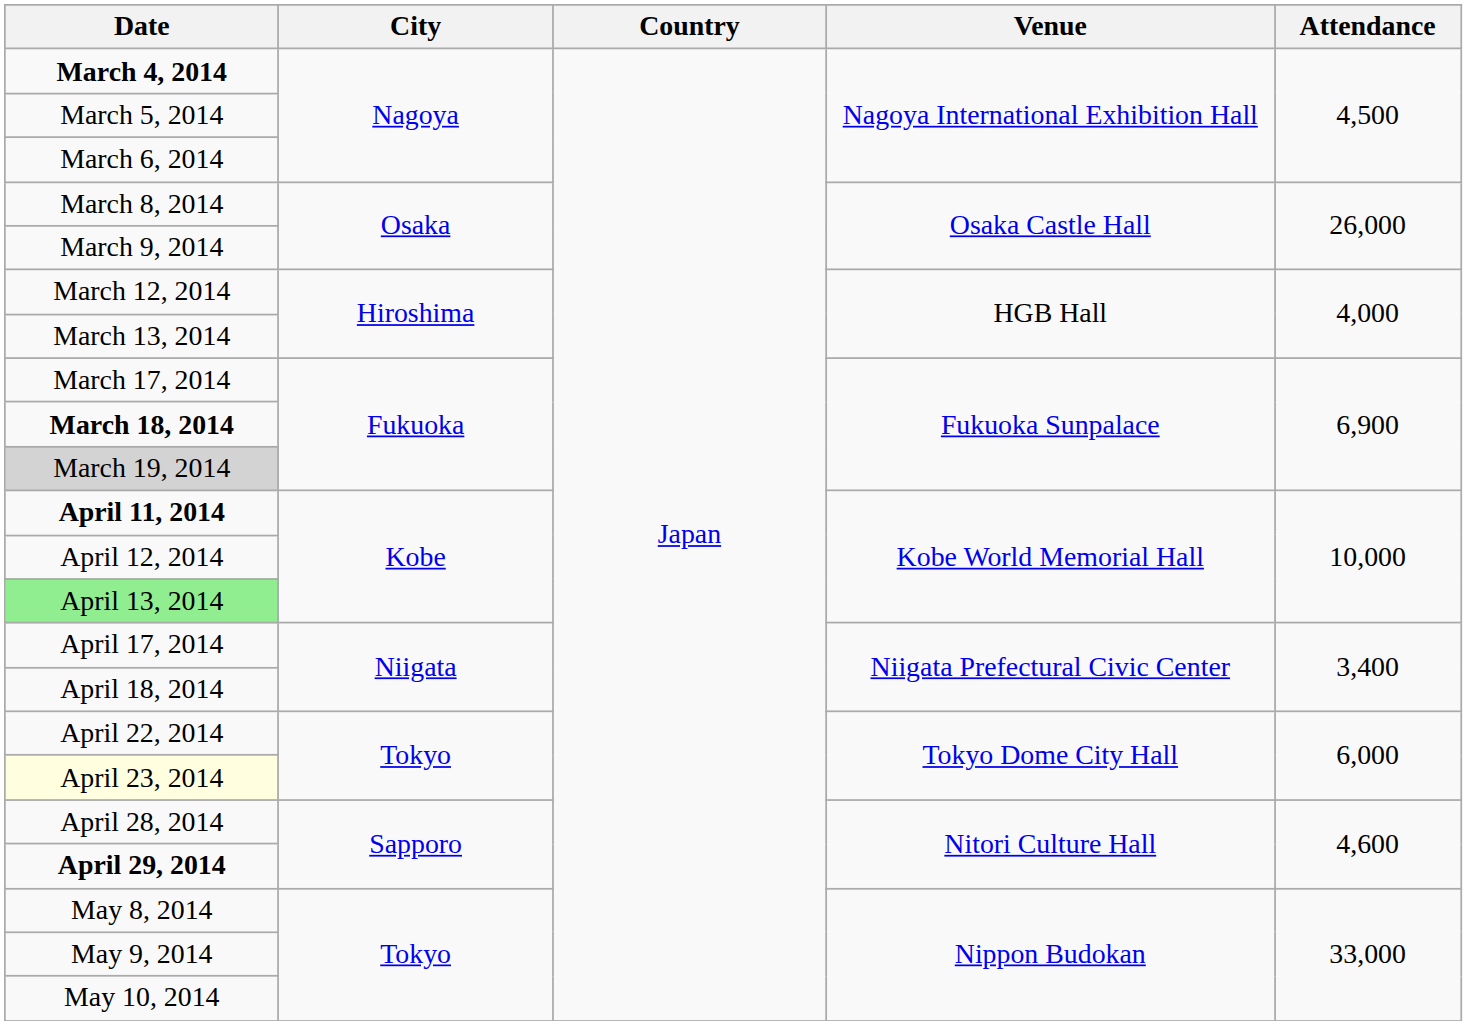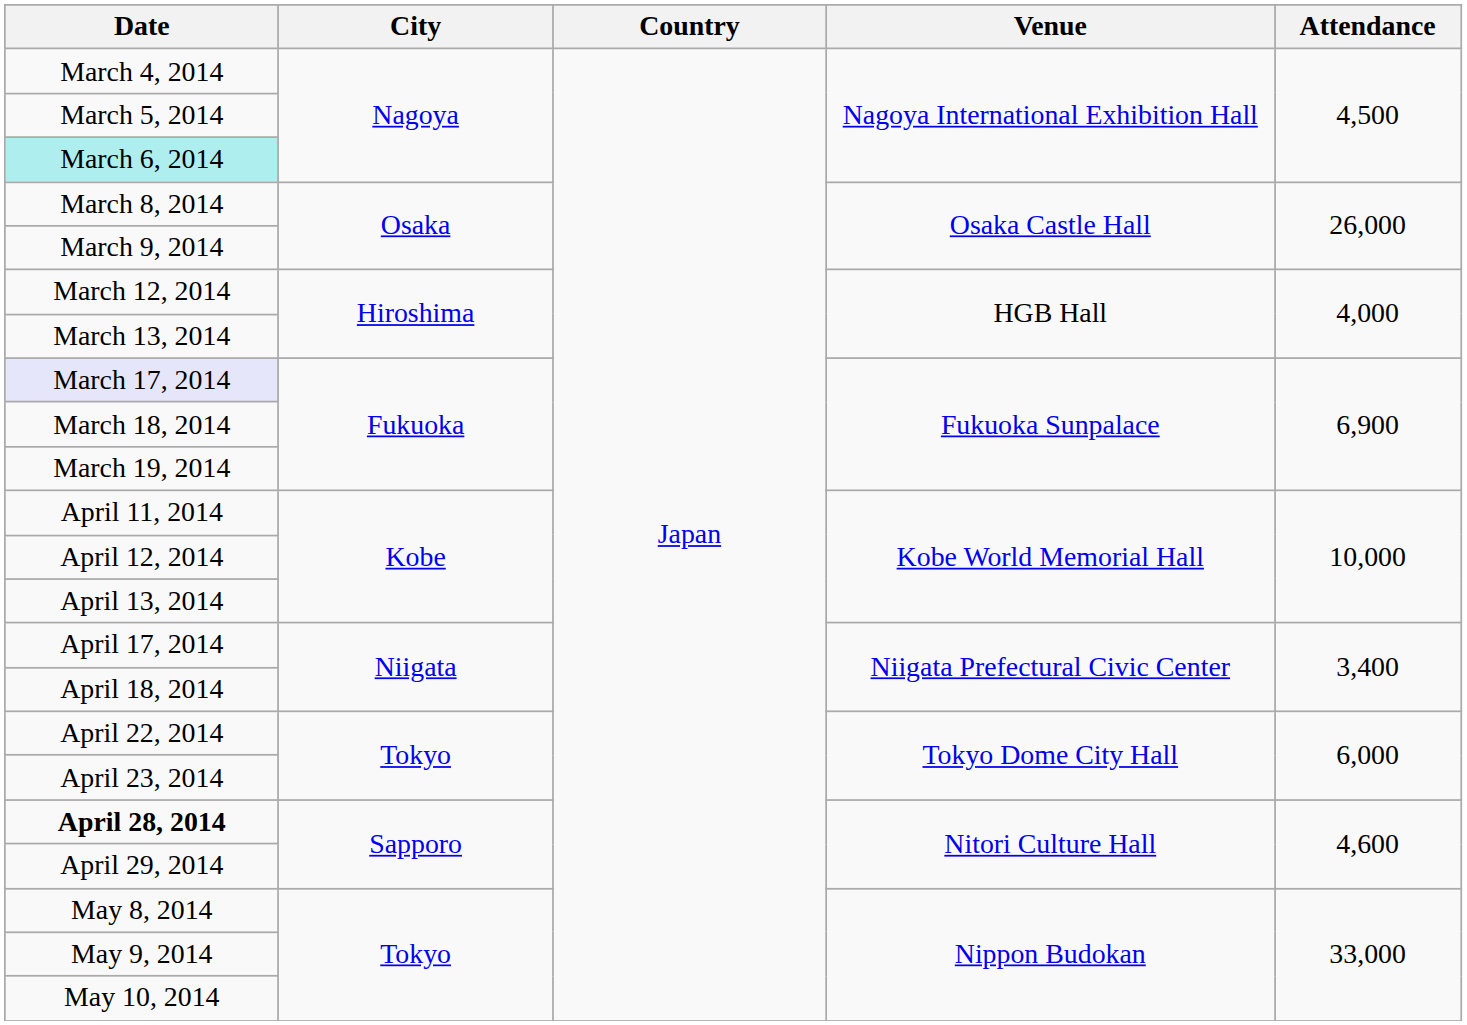(142, 70) bold -> (142, 70) normal
(142, 159) no background -> (142, 159) paleturquoise background
(142, 379) no background -> (142, 379) lavender background
(142, 423) bold -> (142, 423) normal
(142, 468) lightgrey background -> (142, 468) no background
(142, 512) bold -> (142, 512) normal
(142, 600) lightgreen background -> (142, 600) no background
(142, 777) lightyellow background -> (142, 777) no background
(142, 821) normal -> (142, 821) bold
(142, 865) bold -> (142, 865) normal
